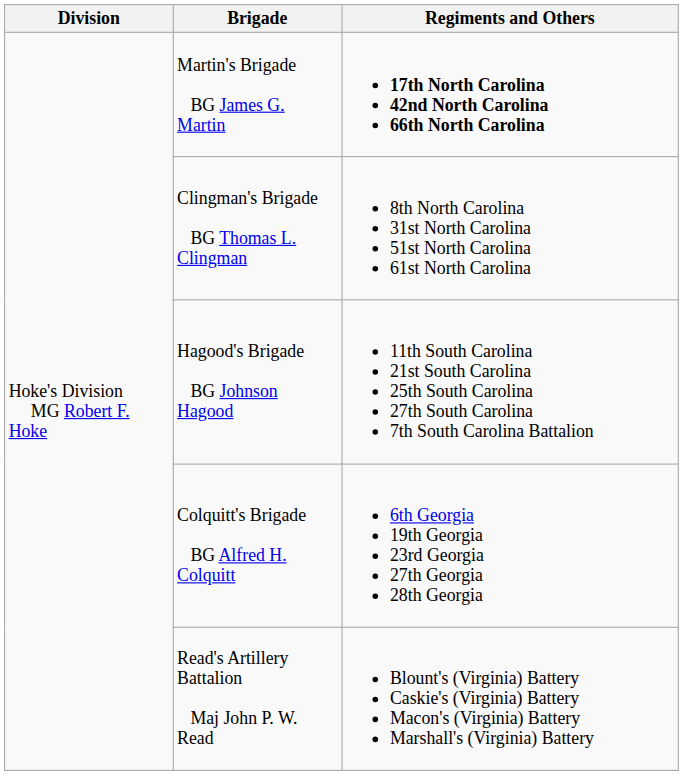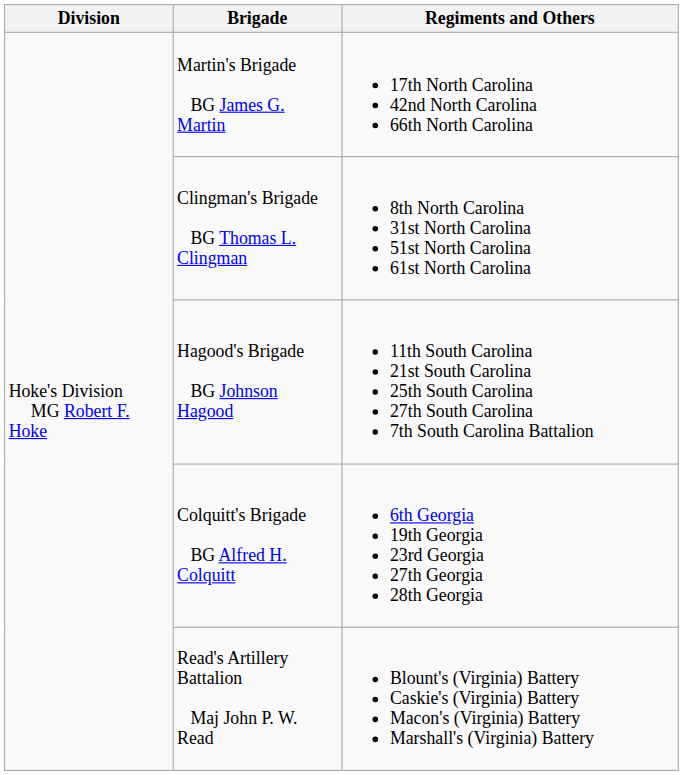(510, 105) bold -> (510, 105) normal
